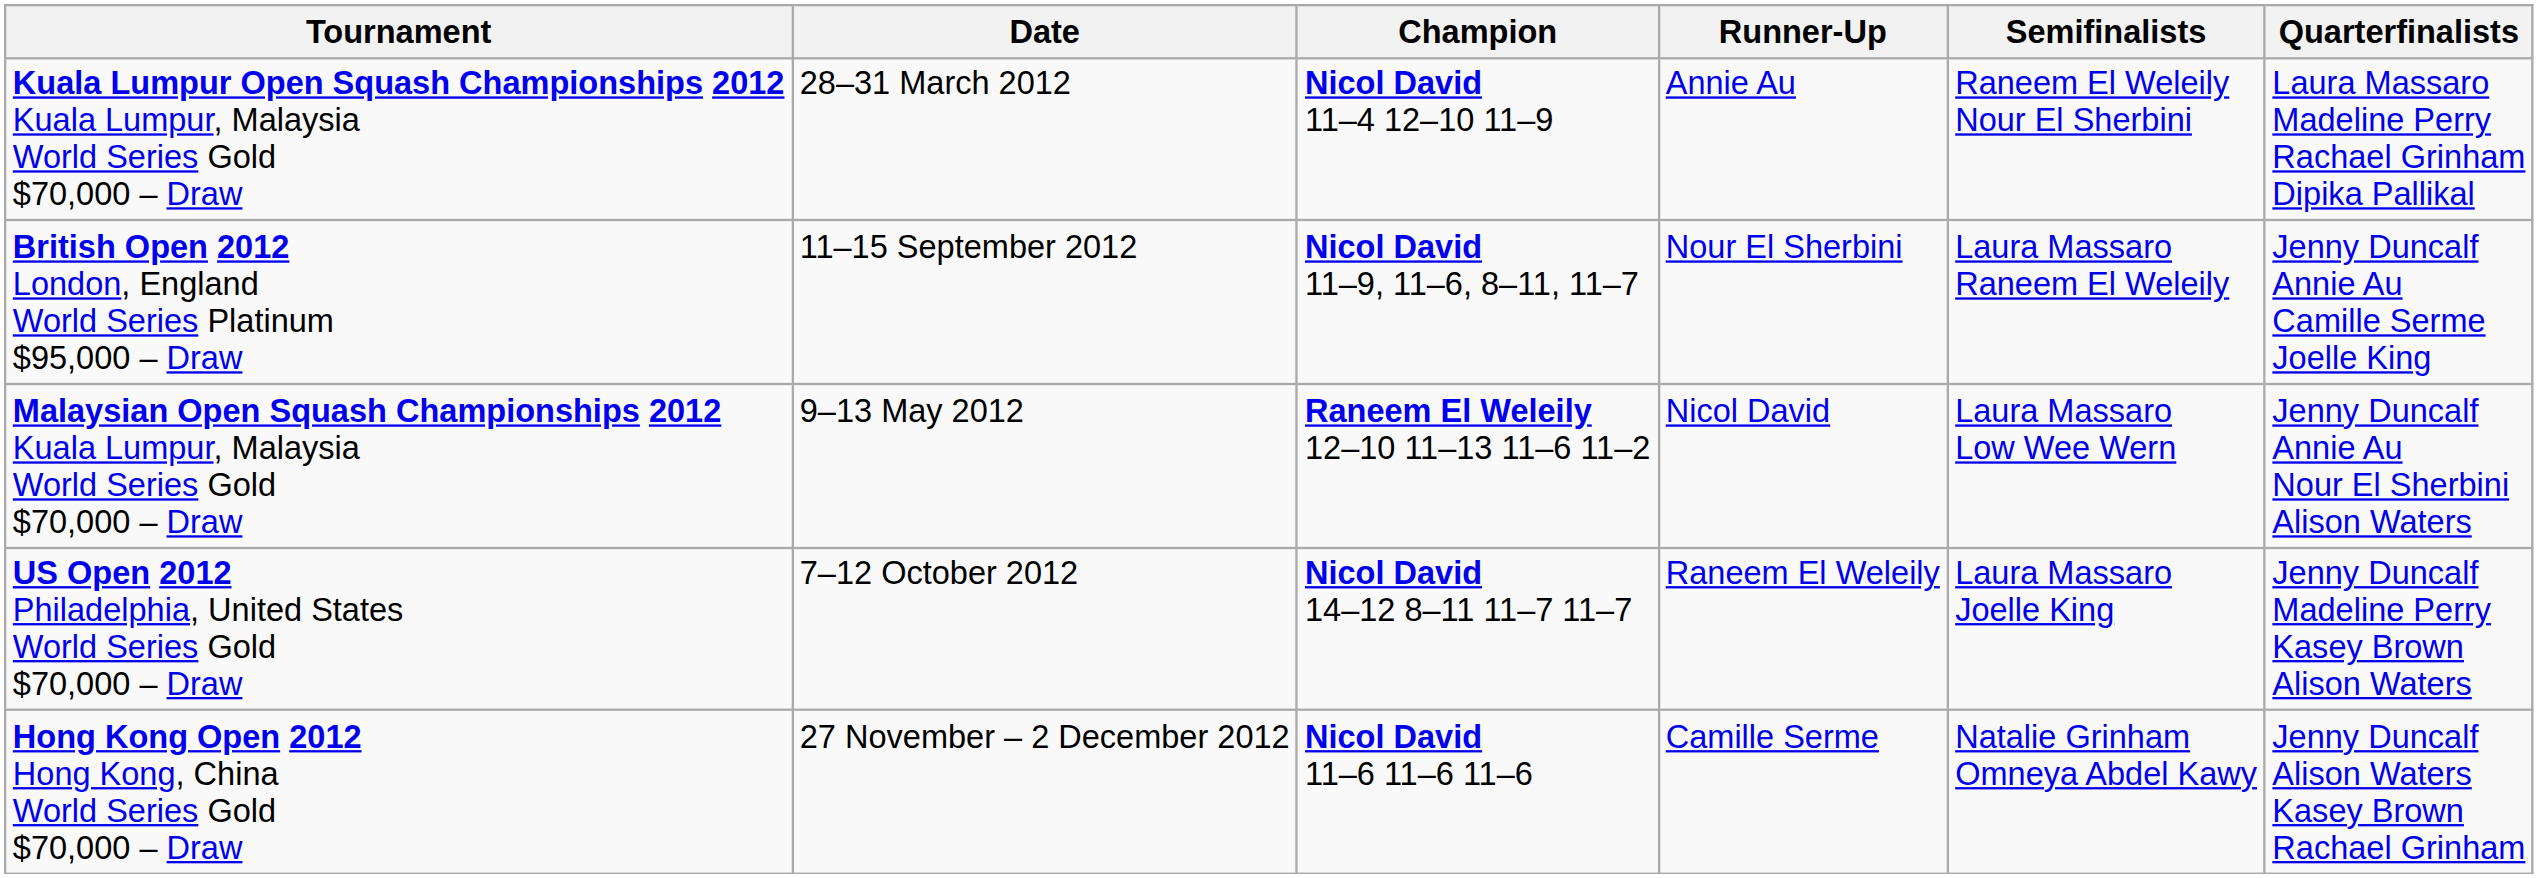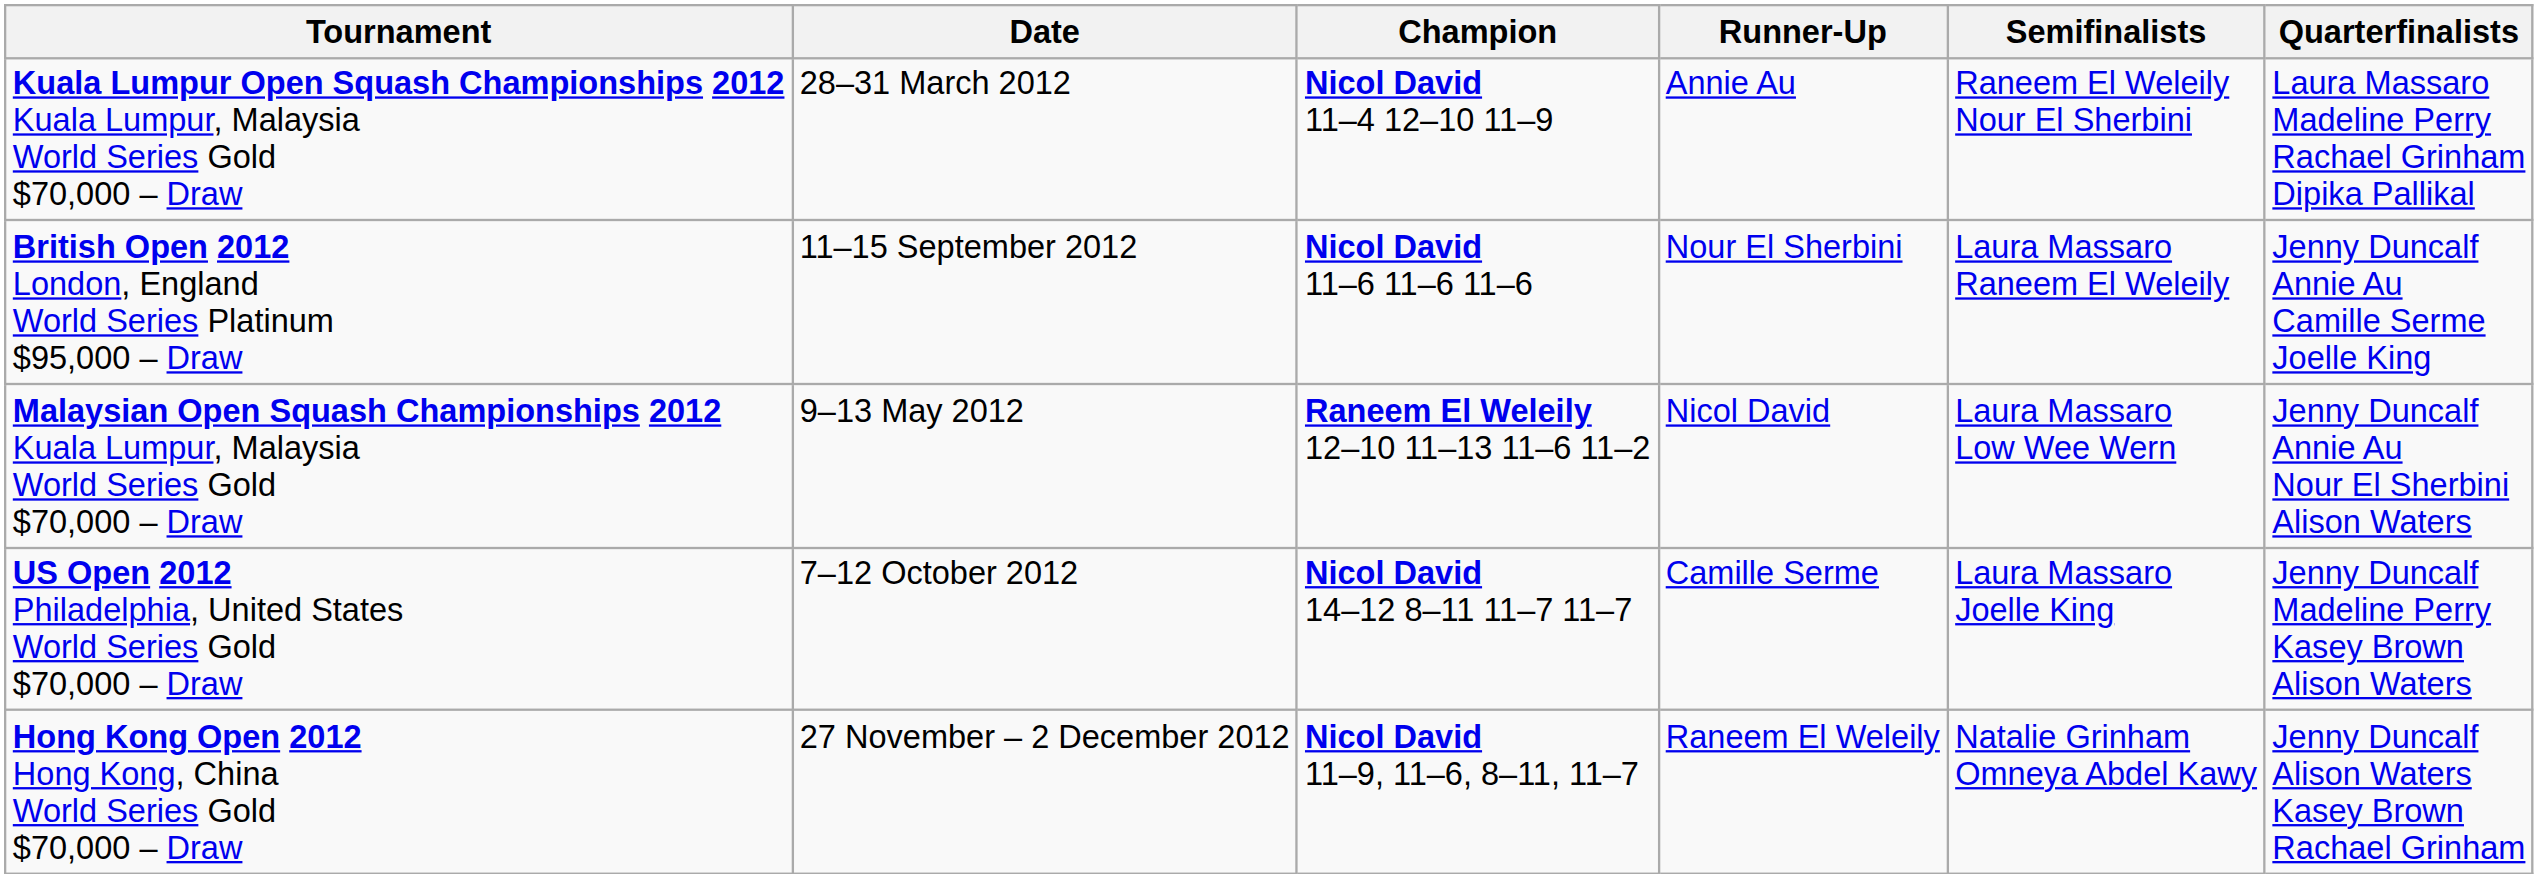(1472, 265) Nicol David 11–9, 11–6, 8–11, 11–7 -> (1419, 265) Nicol David 11–6 11–6 11–6
(1803, 573) Raneem El Weleily -> (1772, 573) Camille Serme
(1419, 755) Nicol David 11–6 11–6 11–6 -> (1472, 755) Nicol David 11–9, 11–6, 8–11, 11–7
(1772, 736) Camille Serme -> (1803, 736) Raneem El Weleily
